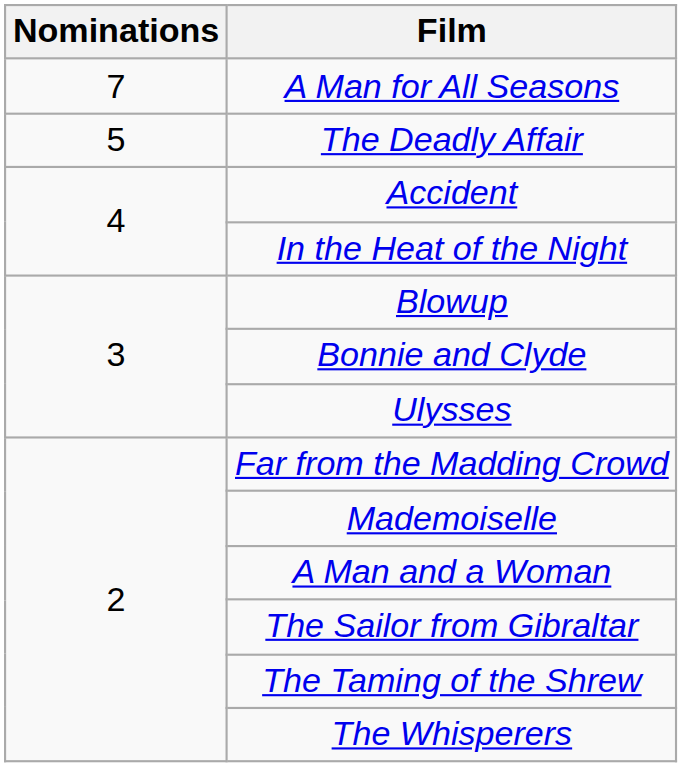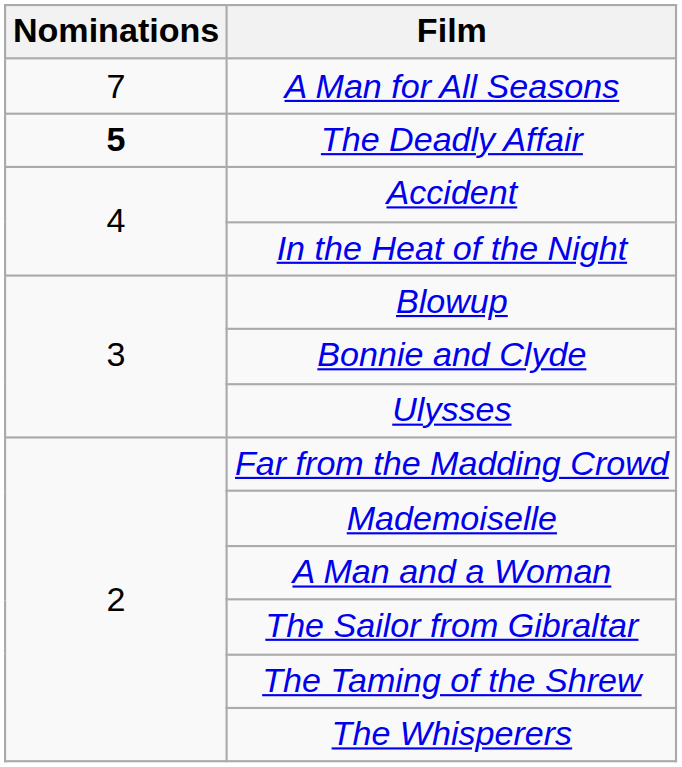(116, 139) normal -> (116, 139) bold
